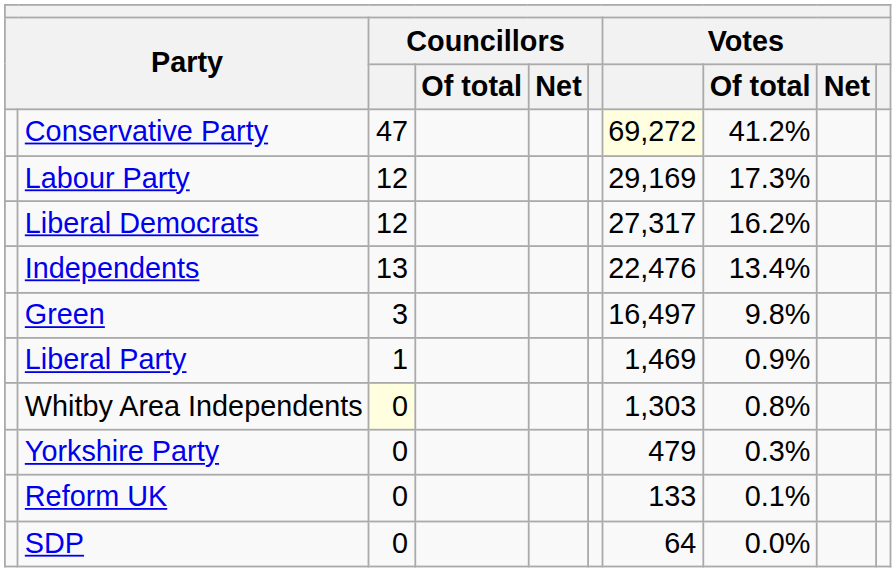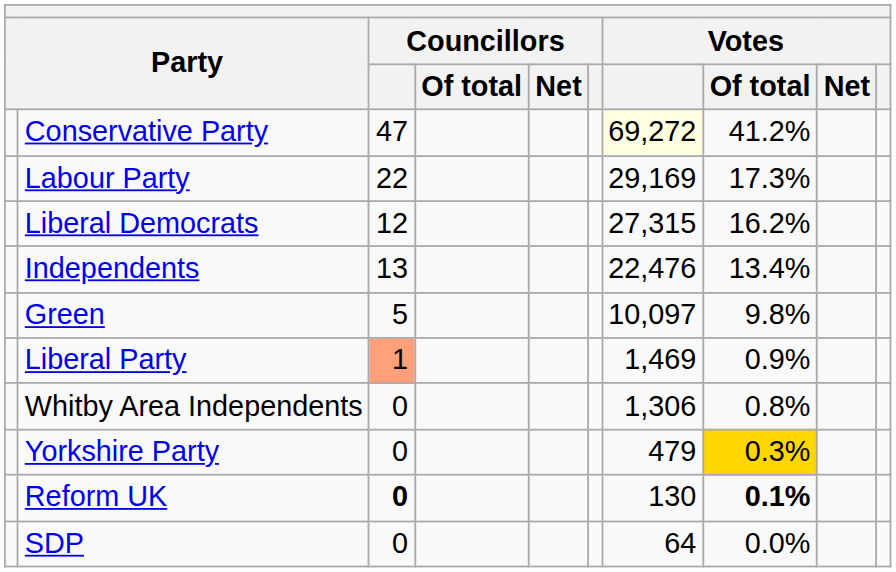(392, 177) 12 -> (392, 177) 22
(652, 223) 27,317 -> (652, 223) 27,315
(400, 314) 3 -> (400, 314) 5
(652, 314) 16,497 -> (652, 314) 10,097
(400, 360) no background -> (400, 360) lightsalmon background
(400, 406) lightyellow background -> (400, 406) no background
(660, 406) 1,303 -> (660, 406) 1,306
(778, 451) no background -> (778, 451) gold background
(400, 497) normal -> (400, 497) bold
(672, 497) 133 -> (672, 497) 130
(778, 497) normal -> (778, 497) bold
